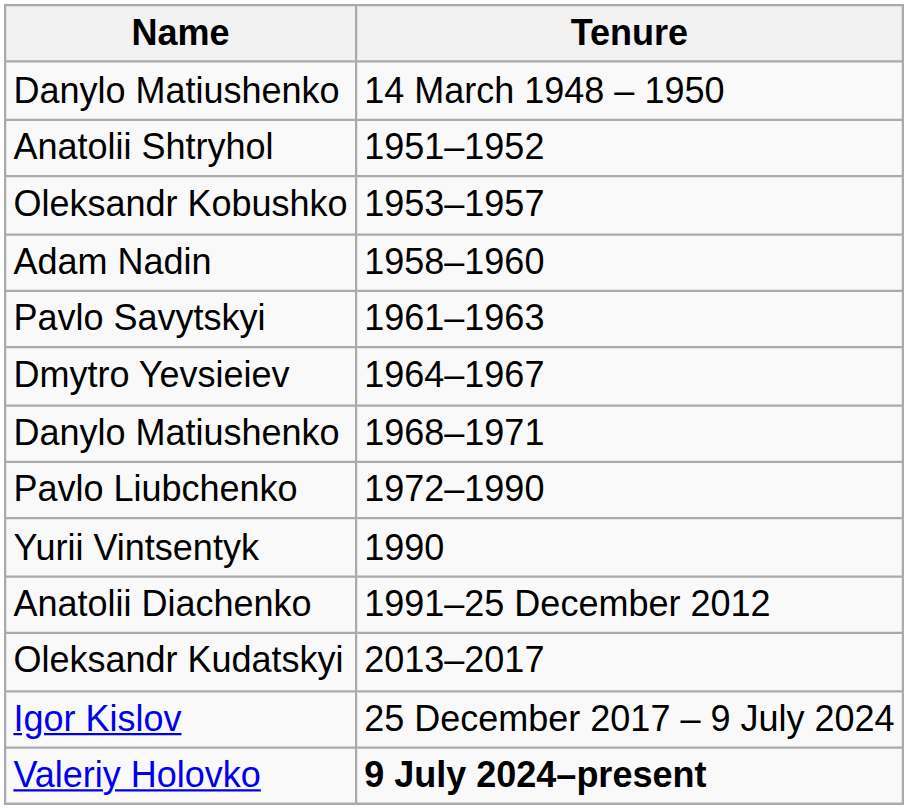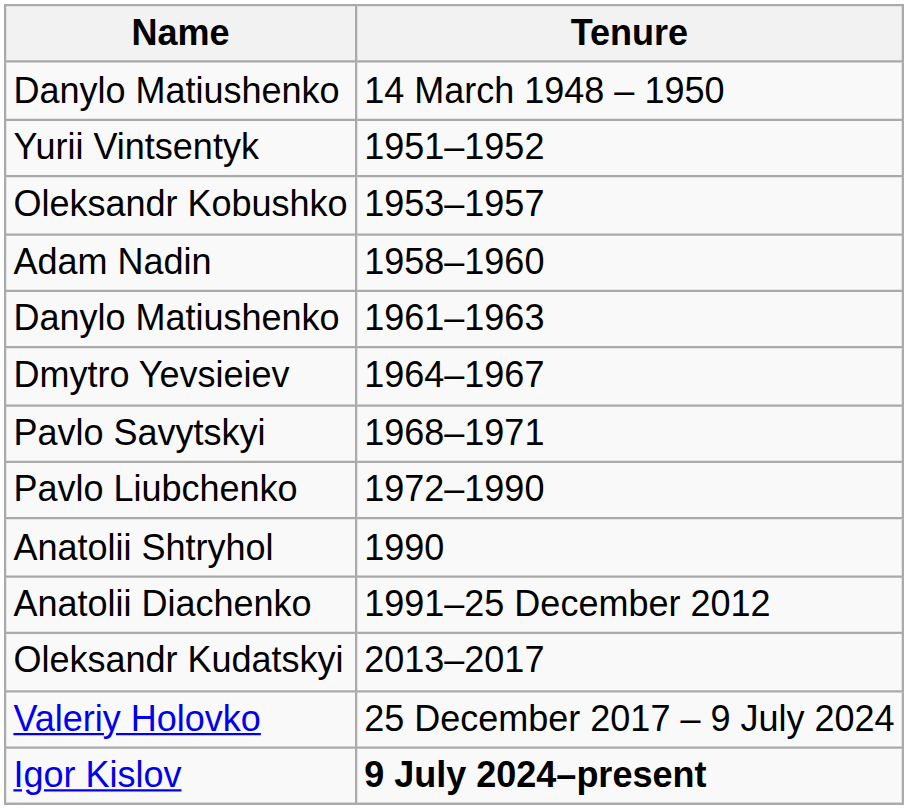(144, 147) Anatolii Shtryhol -> (136, 147) Yurii Vintsentyk
(139, 318) Pavlo Savytskyi -> (177, 318) Danylo Matiushenko
(177, 432) Danylo Matiushenko -> (139, 432) Pavlo Savytskyi
(136, 546) Yurii Vintsentyk -> (144, 546) Anatolii Shtryhol
(97, 718) Igor Kislov -> (137, 718) Valeriy Holovko
(137, 775) Valeriy Holovko -> (97, 775) Igor Kislov
